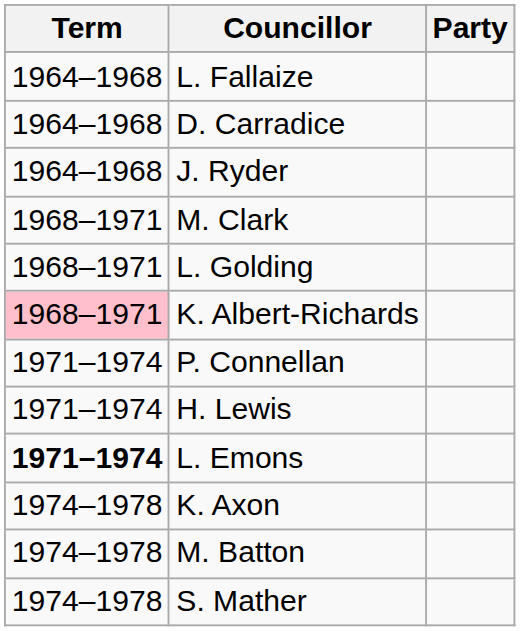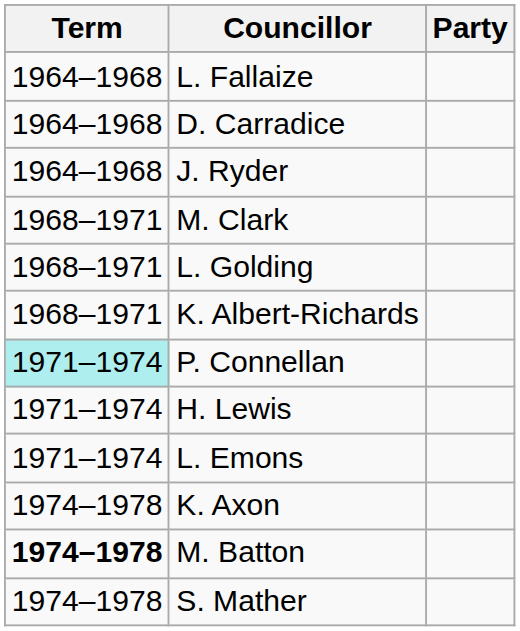(87, 314) pink background -> (87, 314) no background
(87, 362) no background -> (87, 362) paleturquoise background
(87, 457) bold -> (87, 457) normal
(87, 553) normal -> (87, 553) bold
